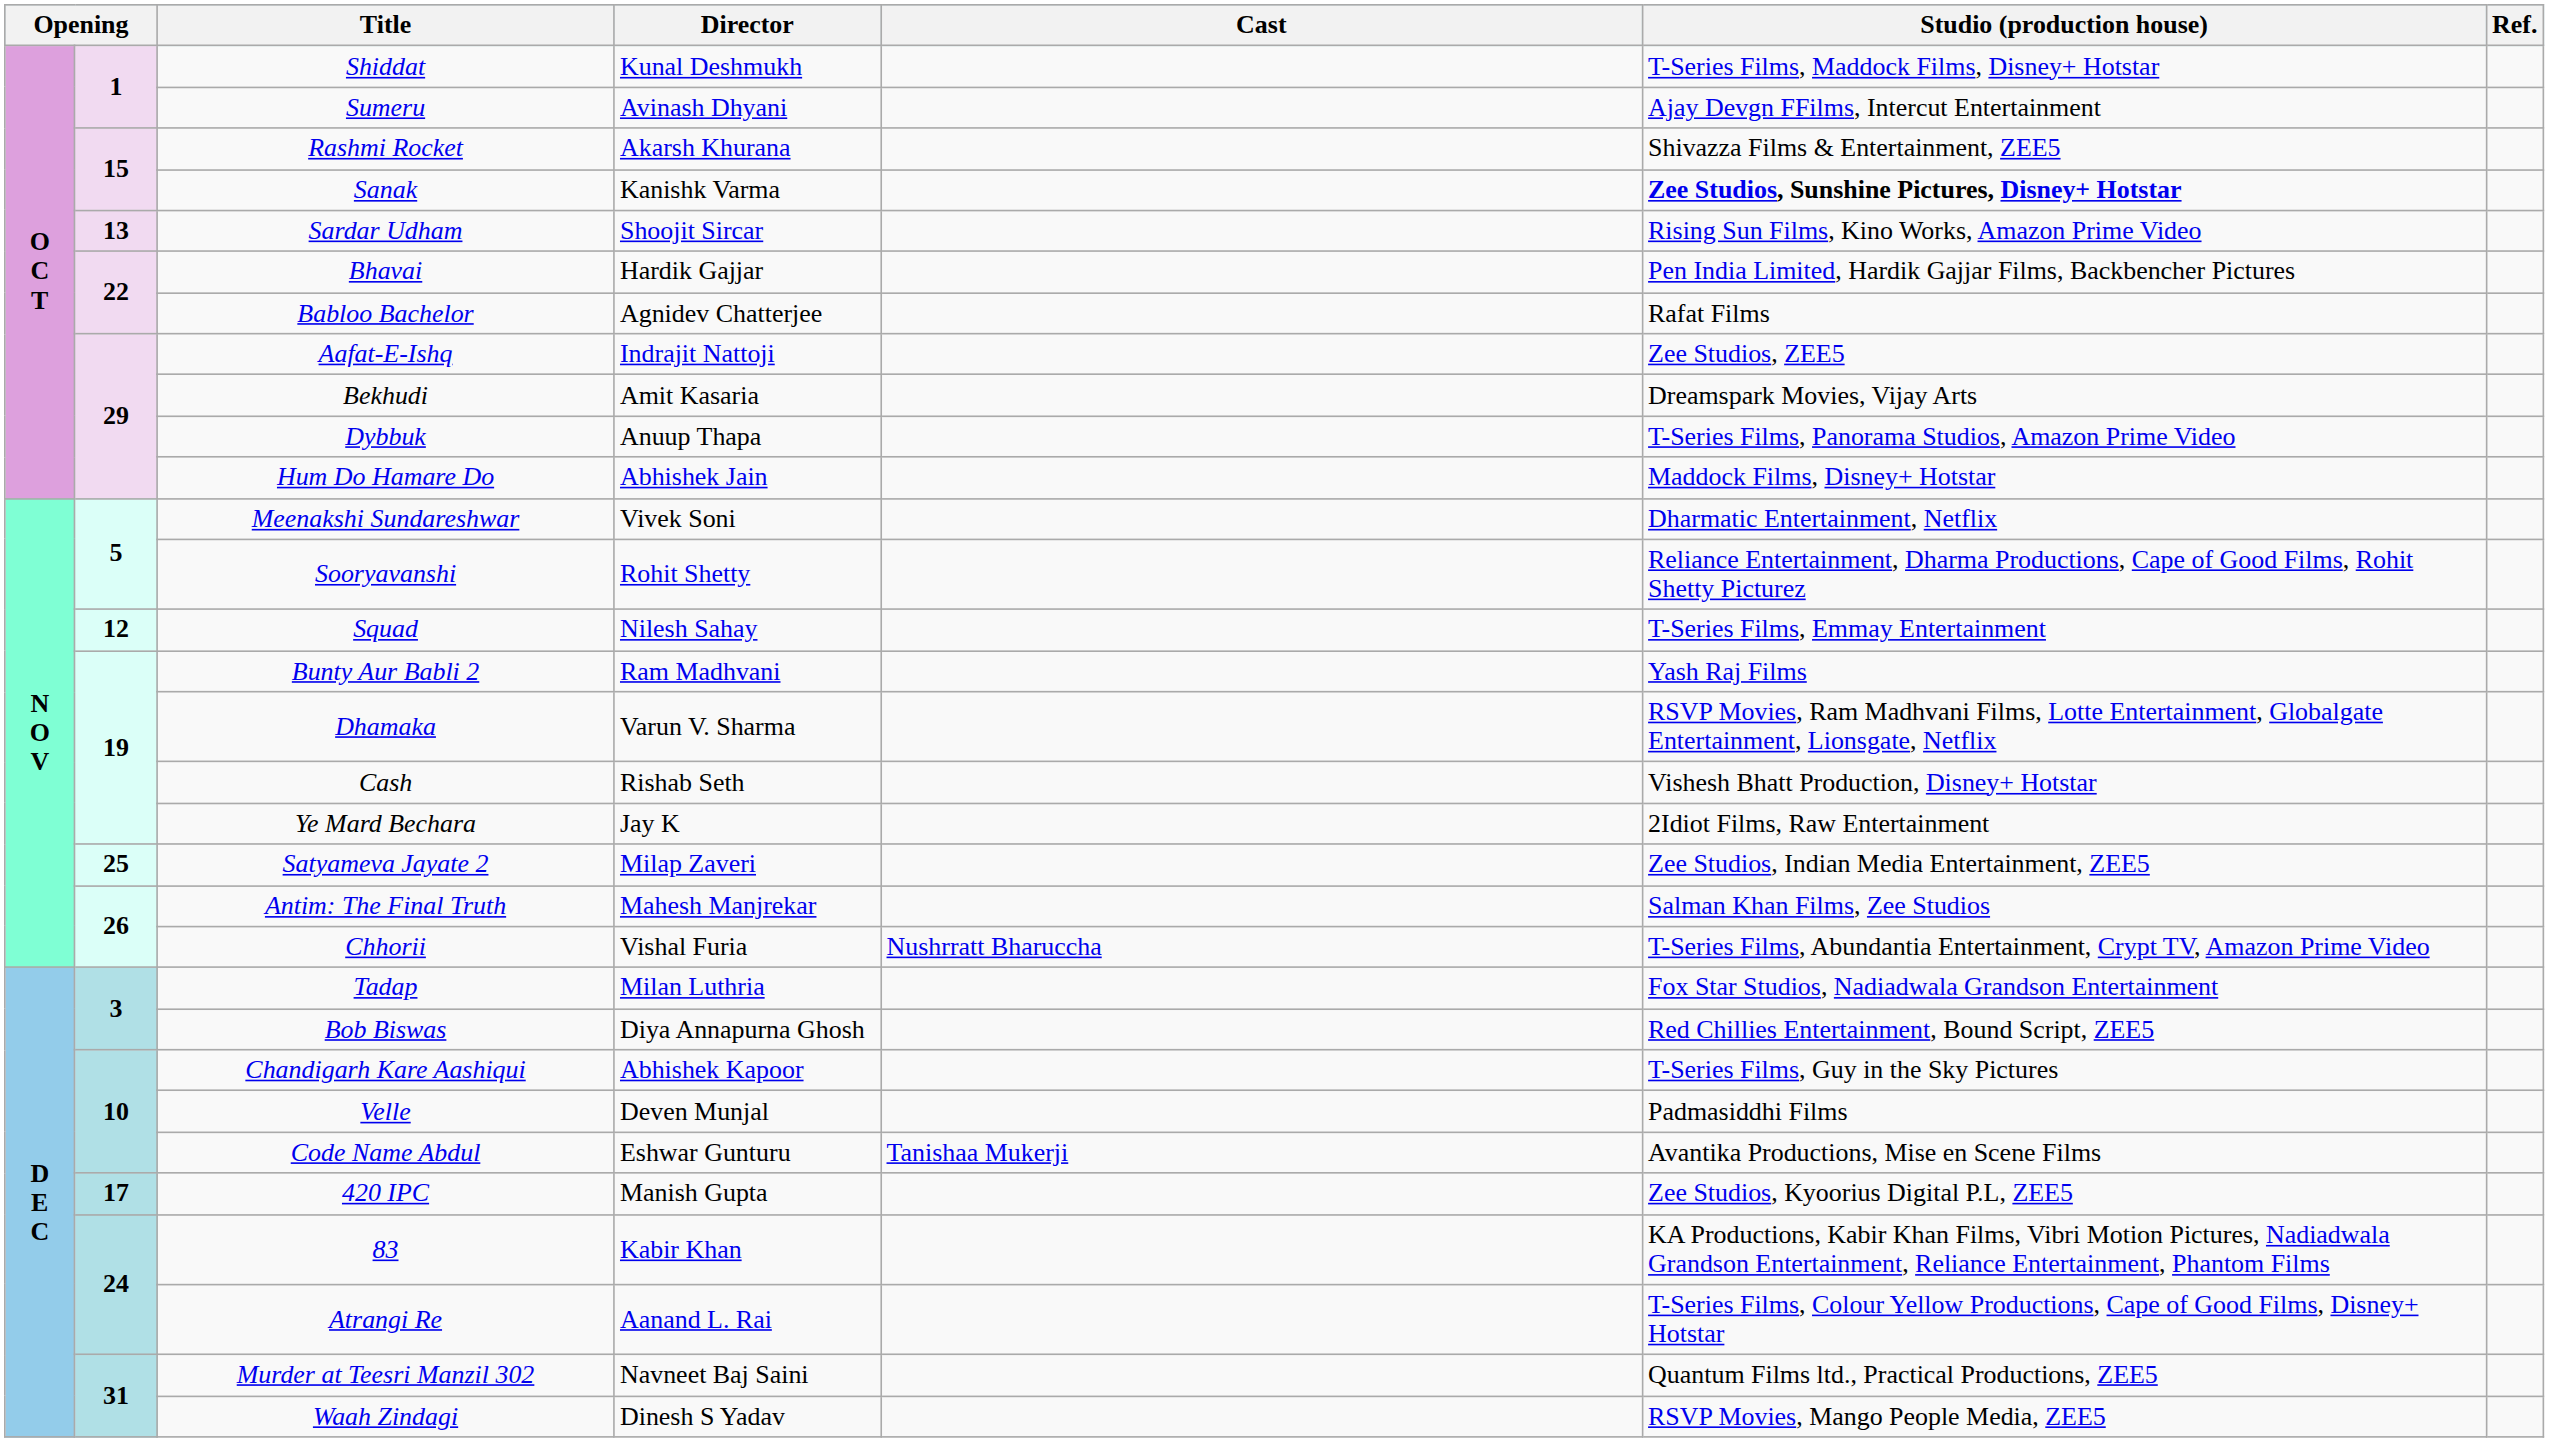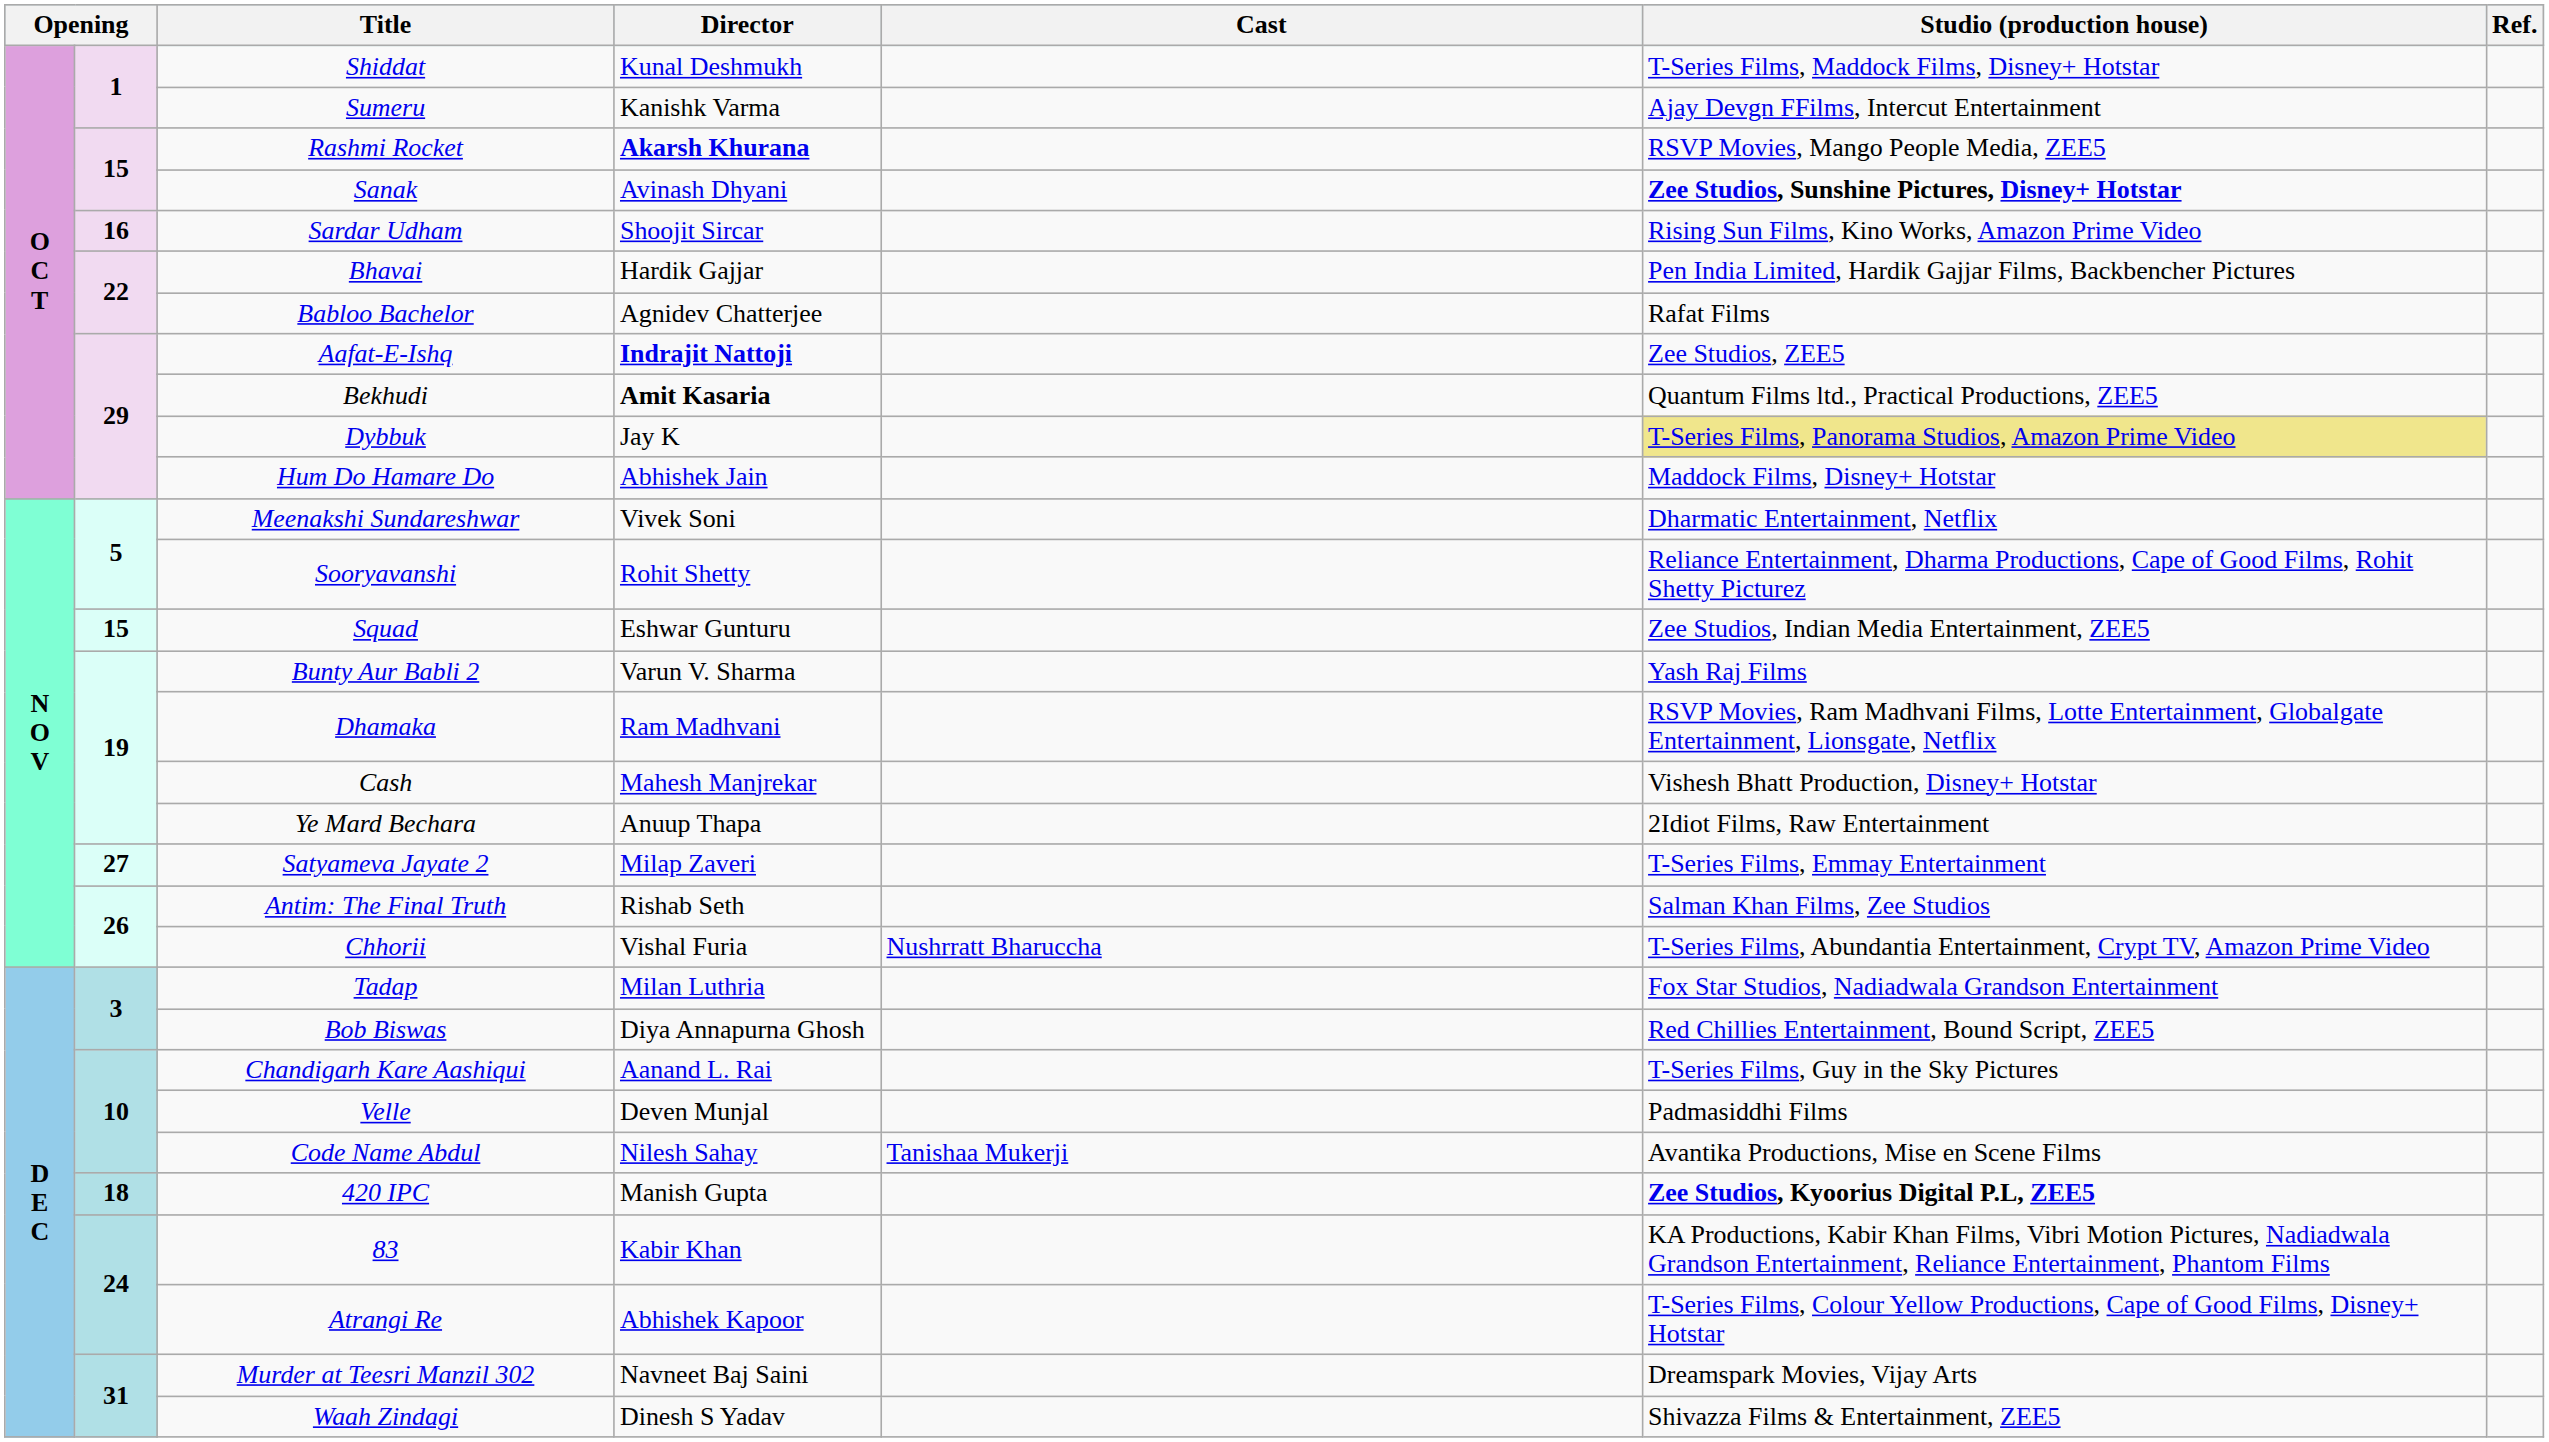(704, 107) Avinash Dhyani -> (700, 107) Kanishk Varma
(705, 148) normal -> (715, 148) bold
(1854, 148) Shivazza Films & Entertainment, ZEE5 -> (1877, 148) RSVP Movies, Mango People Media, ZEE5
(700, 189) Kanishk Varma -> (704, 189) Avinash Dhyani
(116, 230) 13 -> (116, 230) 16
(697, 353) normal -> (706, 353) bold
(689, 395) normal -> (695, 395) bold
(1813, 395) Dreamspark Movies, Vijay Arts -> (1903, 395) Quantum Films ltd., Practical Productions, ZEE5
(691, 436) Anuup Thapa -> (650, 436) Jay K
(1942, 436) no background -> (1942, 436) khaki background
(116, 629) 12 -> (116, 629) 15
(689, 629) Nilesh Sahay -> (705, 629) Eshwar Gunturu
(1847, 629) T-Series Films, Emmay Entertainment -> (1899, 629) Zee Studios, Indian Media Entertainment, ZEE5
(700, 670) Ram Madhvani -> (708, 670) Varun V. Sharma
(708, 726) Varun V. Sharma -> (700, 726) Ram Madhvani
(682, 782) Rishab Seth -> (718, 782) Mahesh Manjrekar
(650, 823) Jay K -> (691, 823) Anuup Thapa
(116, 864) 25 -> (116, 864) 27
(1899, 864) Zee Studios, Indian Media Entertainment, ZEE5 -> (1847, 864) T-Series Films, Emmay Entertainment
(718, 905) Mahesh Manjrekar -> (682, 905) Rishab Seth
(712, 1069) Abhishek Kapoor -> (696, 1069) Aanand L. Rai
(705, 1152) Eshwar Gunturu -> (689, 1152) Nilesh Sahay
(116, 1193) 17 -> (116, 1193) 18
(1860, 1193) normal -> (1872, 1193) bold
(696, 1319) Aanand L. Rai -> (712, 1319) Abhishek Kapoor
(1903, 1374) Quantum Films ltd., Practical Productions, ZEE5 -> (1813, 1374) Dreamspark Movies, Vijay Arts
(1877, 1416) RSVP Movies, Mango People Media, ZEE5 -> (1854, 1416) Shivazza Films & Entertainment, ZEE5
